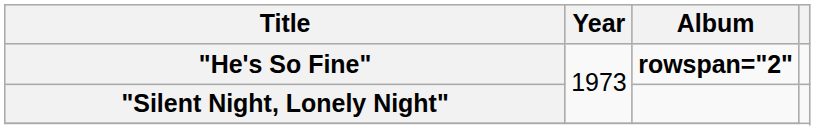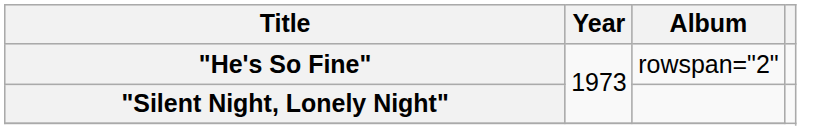(716, 63) bold -> (708, 63) normal
